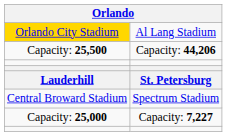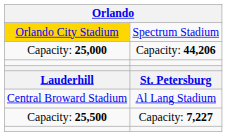(176, 32) Al Lang Stadium -> (176, 32) Spectrum Stadium
(67, 50) Capacity: 25,500 -> (67, 50) Capacity: 25,000
(176, 98) Spectrum Stadium -> (176, 98) Al Lang Stadium
(67, 117) Capacity: 25,000 -> (67, 117) Capacity: 25,500
